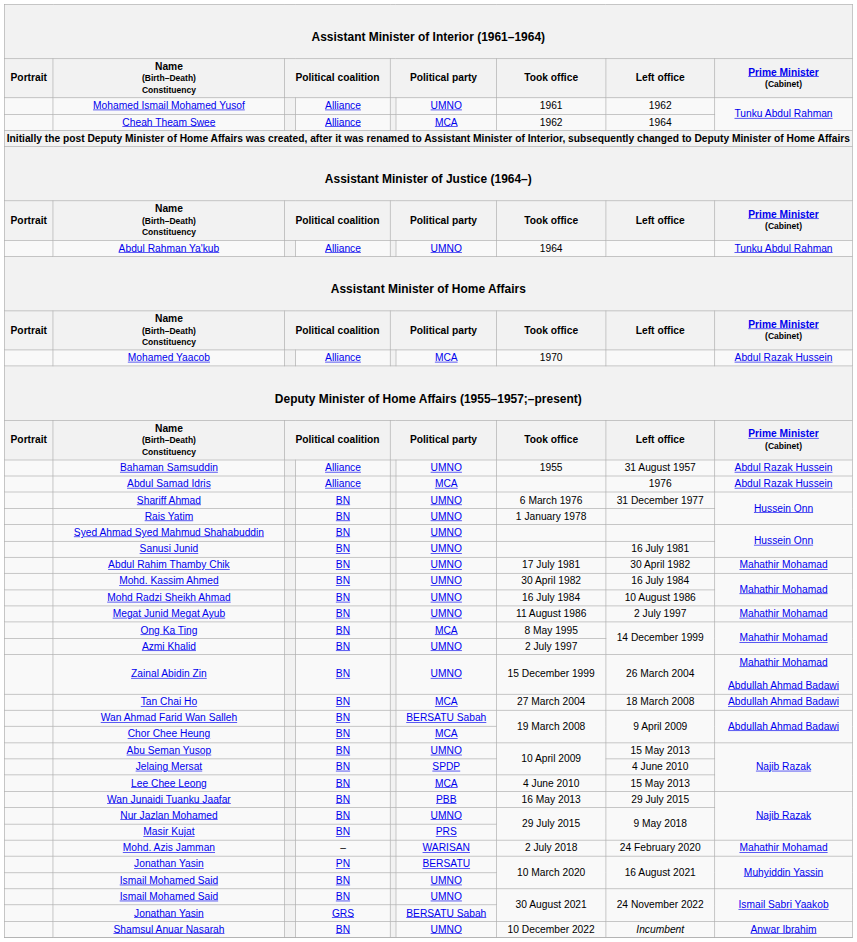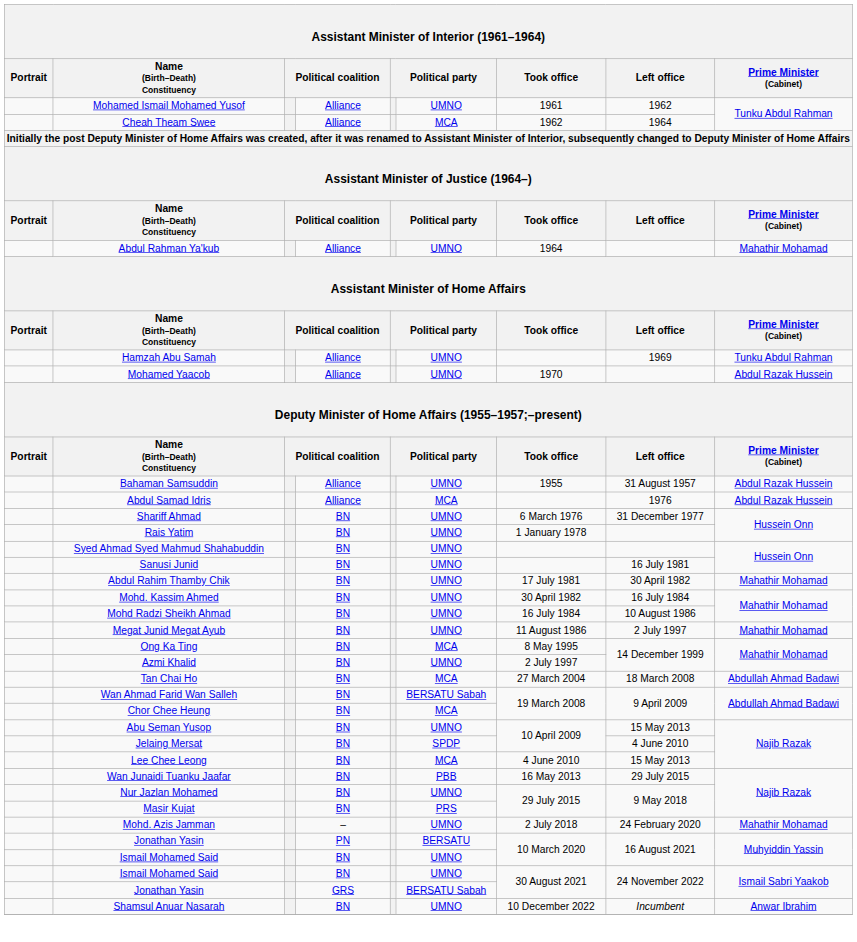(784, 248) Tunku Abdul Rahman -> (784, 248) Mahathir Mohamad
+ row: (169, 358)
(446, 358) MCA -> (446, 374) UMNO
- row: (169, 674)
(446, 848) WARISAN -> (446, 825) UMNO
